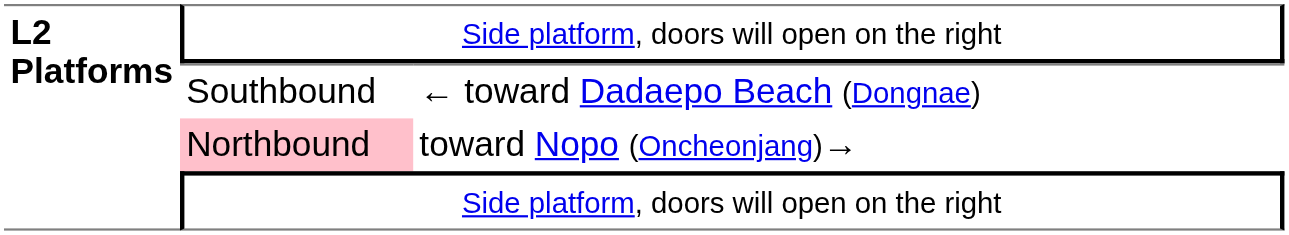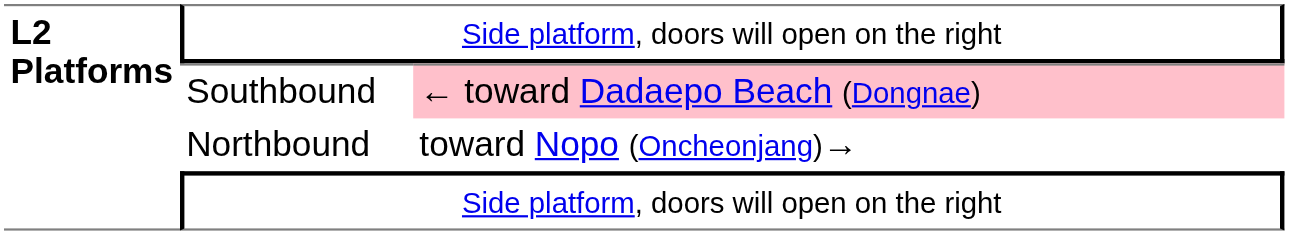(700, 91) no background -> (700, 91) pink background
(278, 144) pink background -> (278, 144) no background
